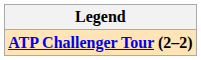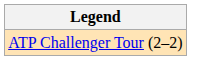(100, 42) bold -> (95, 42) normal
